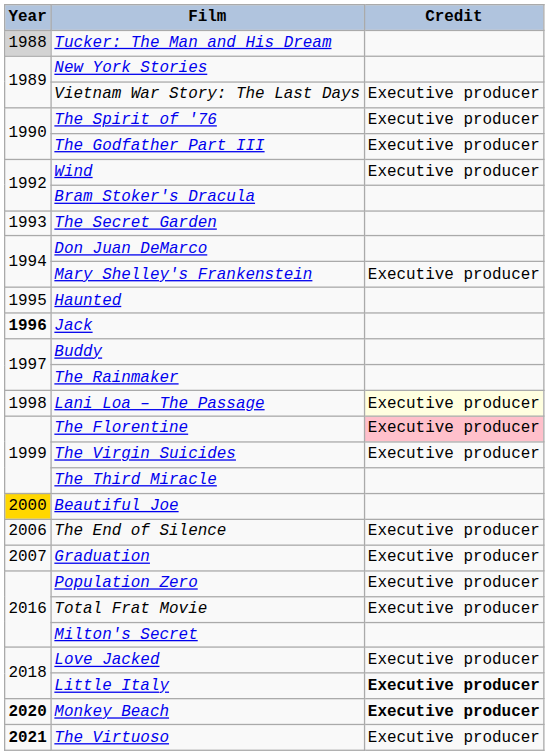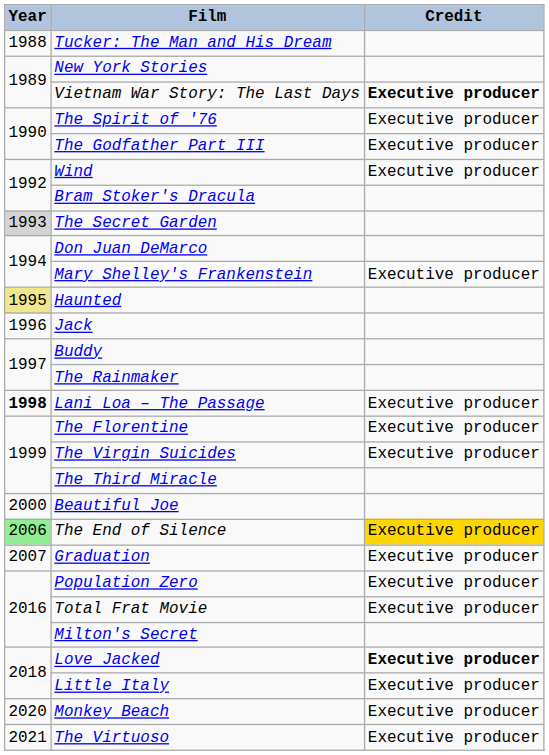(28, 44) lightgrey background -> (28, 44) no background
(454, 95) normal -> (454, 95) bold
(28, 224) no background -> (28, 224) lightgrey background
(28, 301) no background -> (28, 301) khaki background
(28, 326) bold -> (28, 326) normal
(28, 404) normal -> (28, 404) bold
(454, 404) lightyellow background -> (454, 404) no background
(454, 429) pink background -> (454, 429) no background
(28, 507) gold background -> (28, 507) no background
(28, 532) no background -> (28, 532) lightgreen background
(454, 532) no background -> (454, 532) gold background
(454, 661) normal -> (454, 661) bold
(454, 687) bold -> (454, 687) normal
(28, 712) bold -> (28, 712) normal
(454, 712) bold -> (454, 712) normal
(28, 738) bold -> (28, 738) normal
